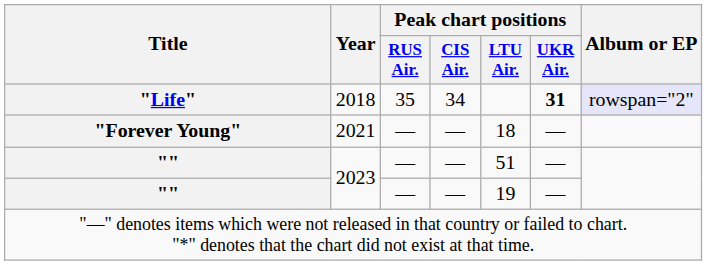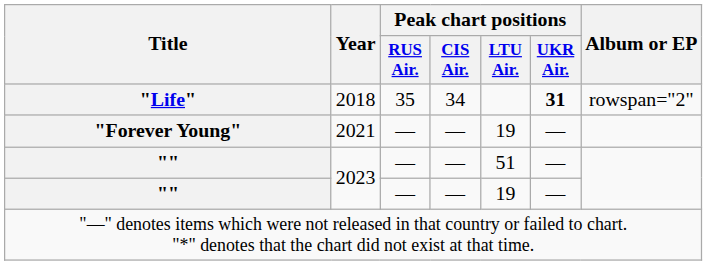(641, 99) lavender background -> (641, 99) no background
(505, 130) 18 -> (505, 130) 19
